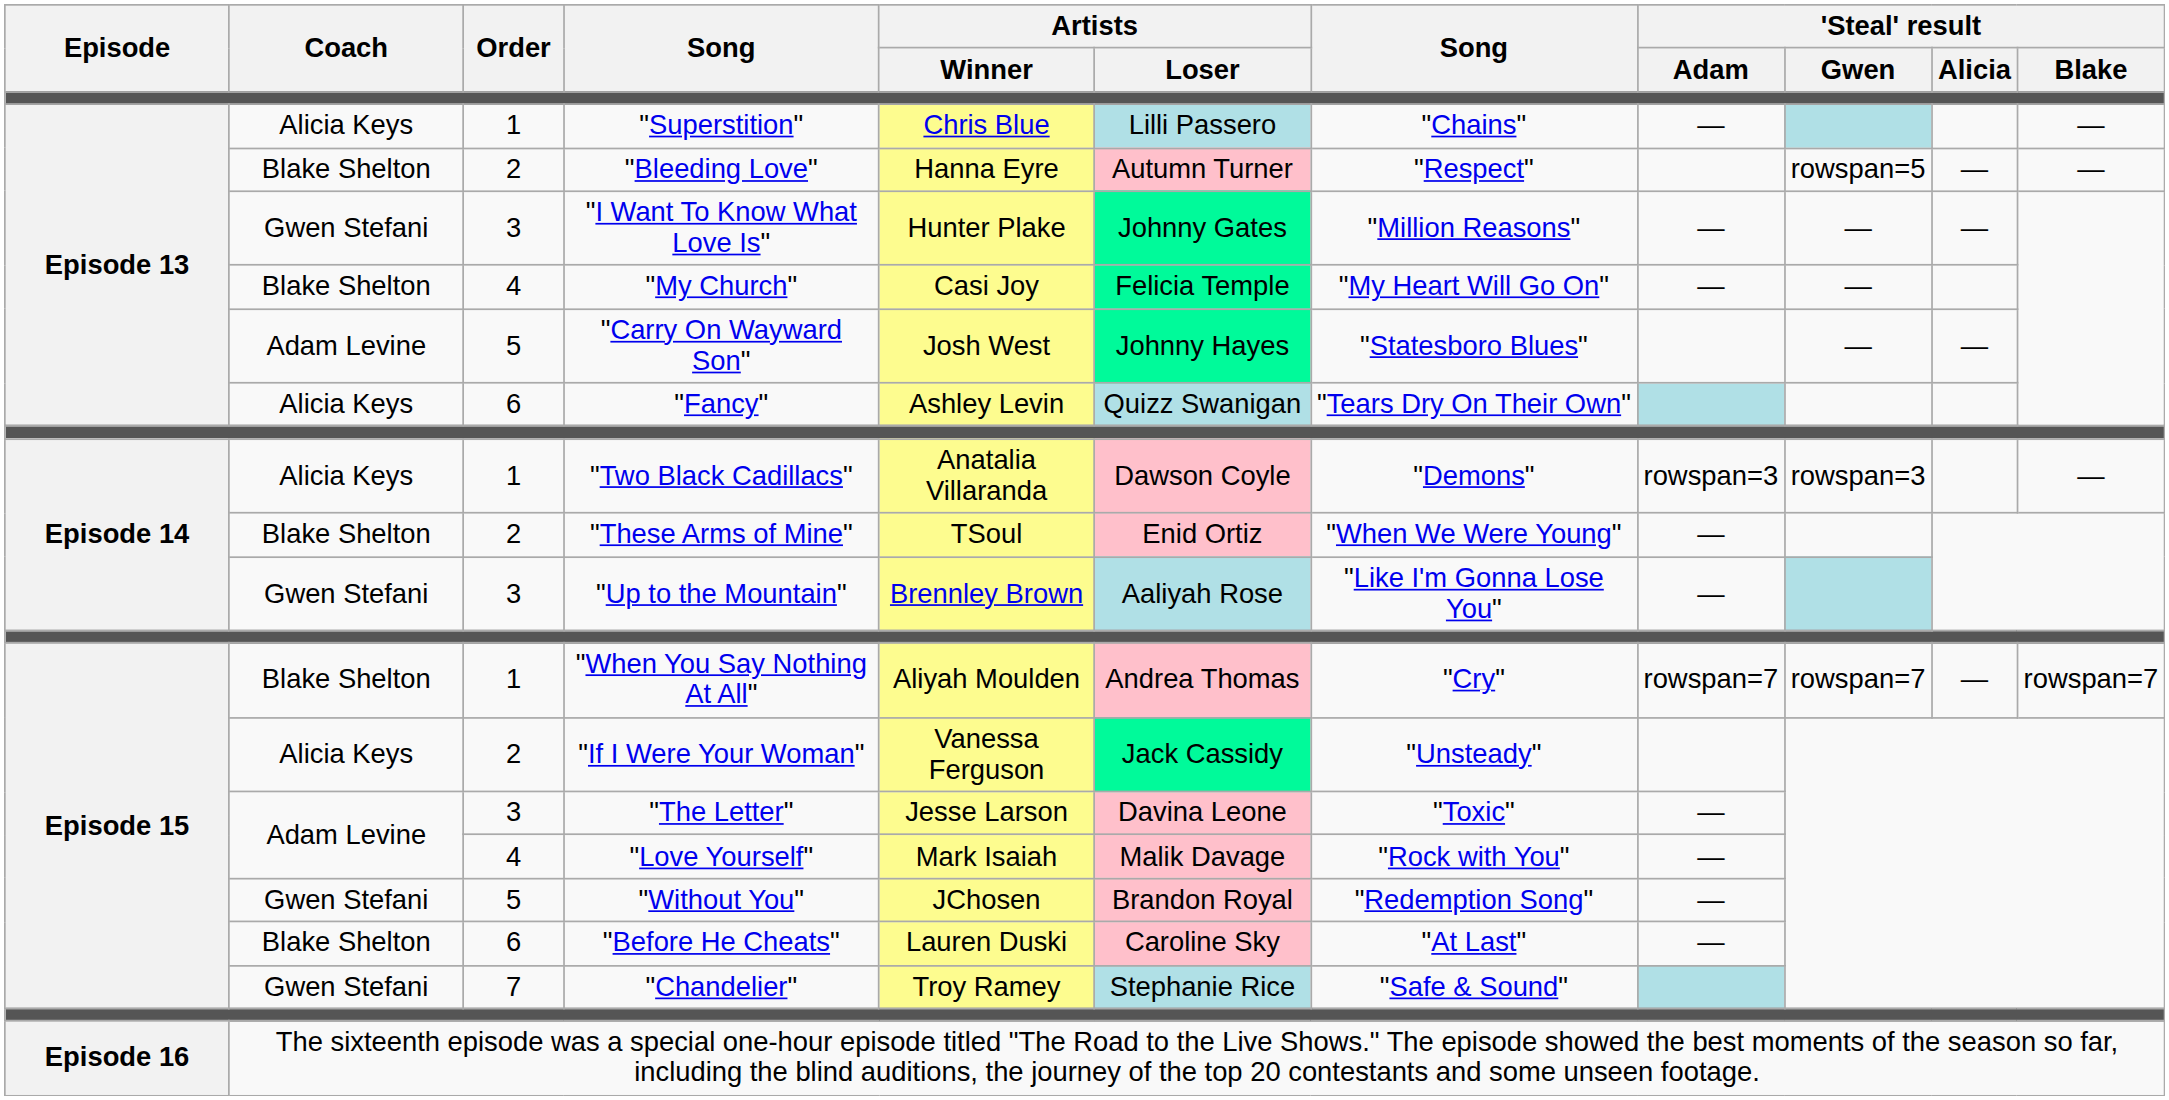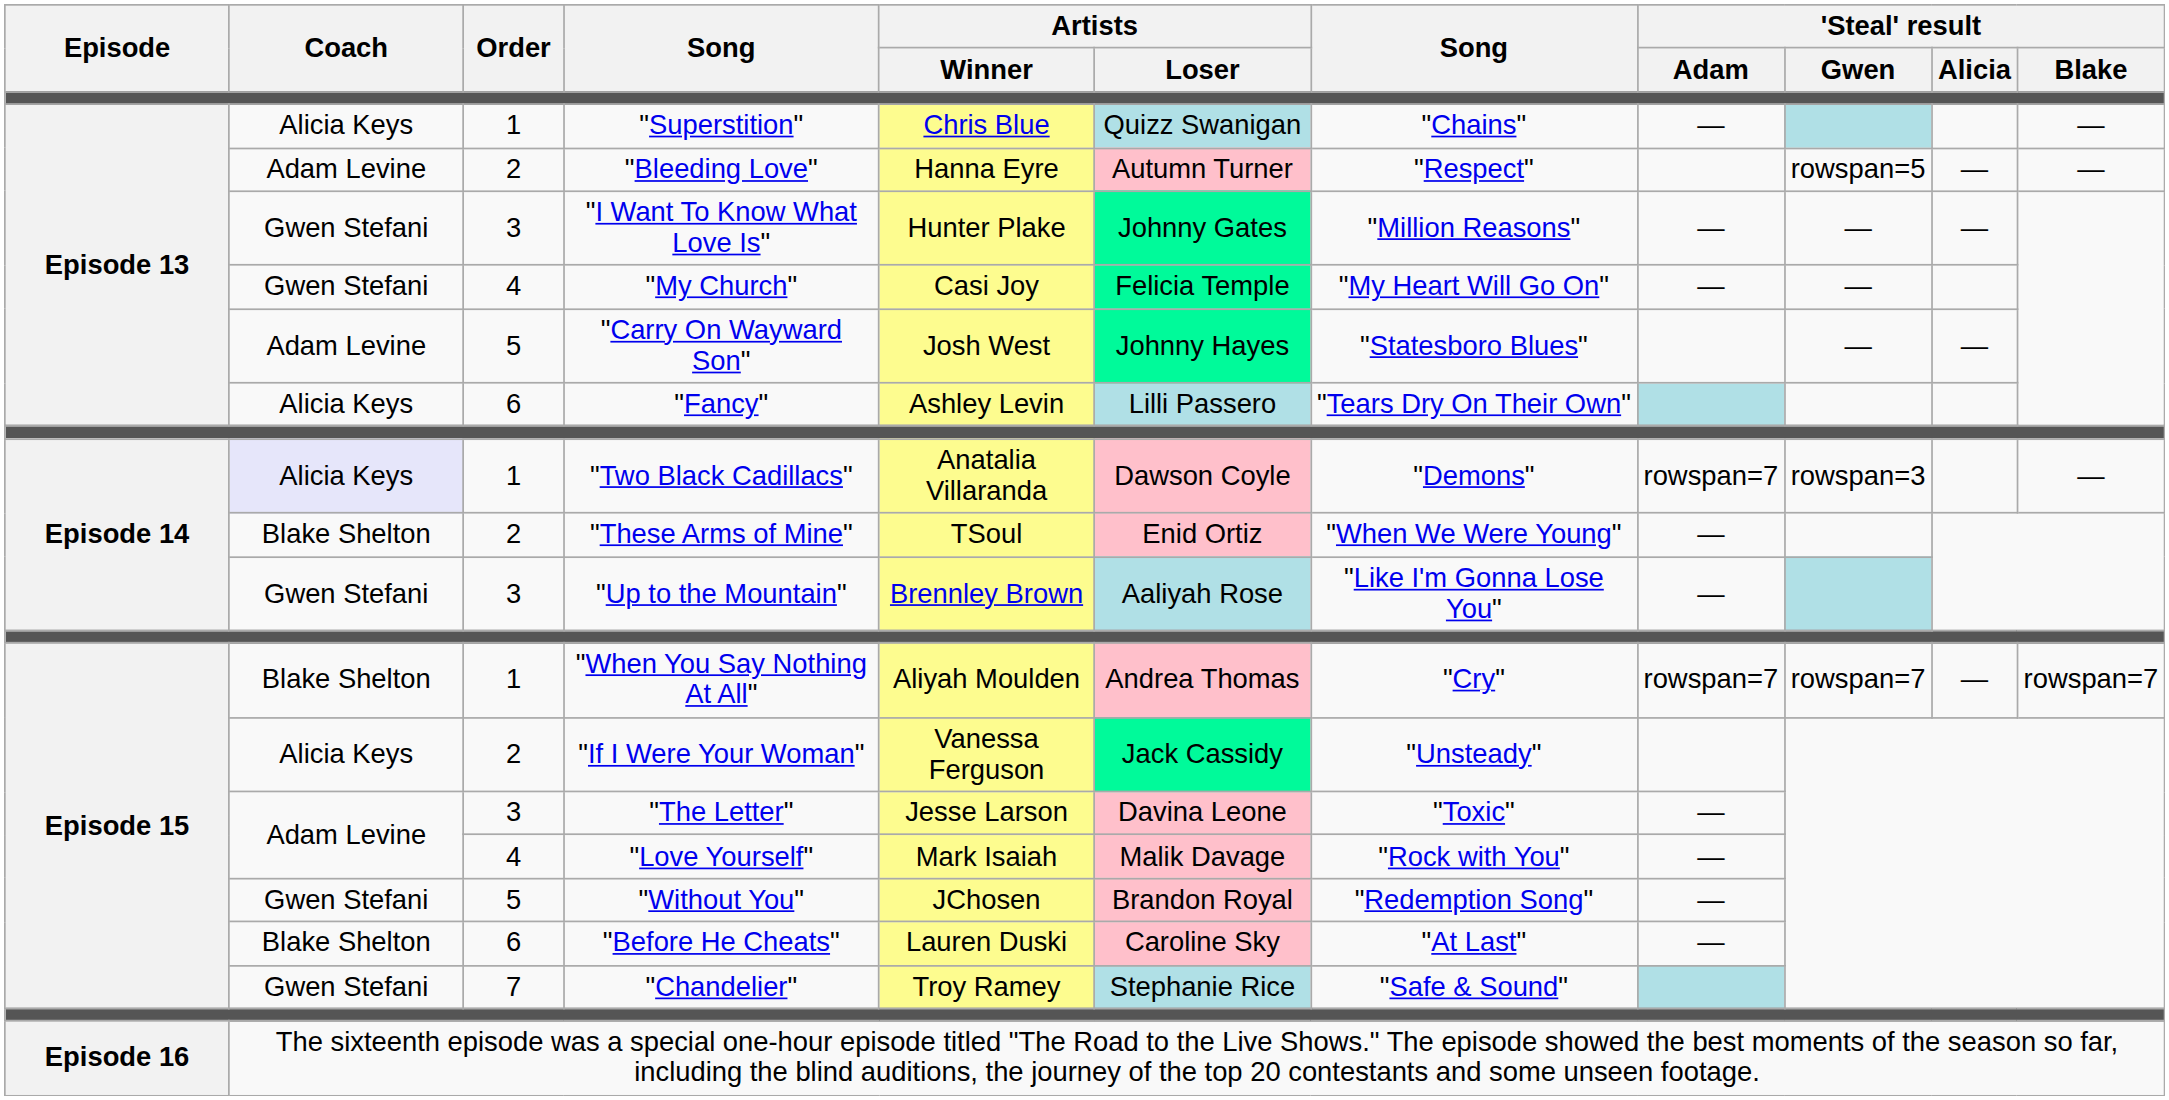(1202, 125) Lilli Passero -> (1202, 125) Quizz Swanigan
(346, 168) Blake Shelton -> (346, 168) Adam Levine
(346, 286) Blake Shelton -> (346, 286) Gwen Stefani
(1202, 404) Quizz Swanigan -> (1202, 404) Lilli Passero
(346, 475) no background -> (346, 475) lavender background
(1711, 475) rowspan=3 -> (1711, 475) rowspan=7
